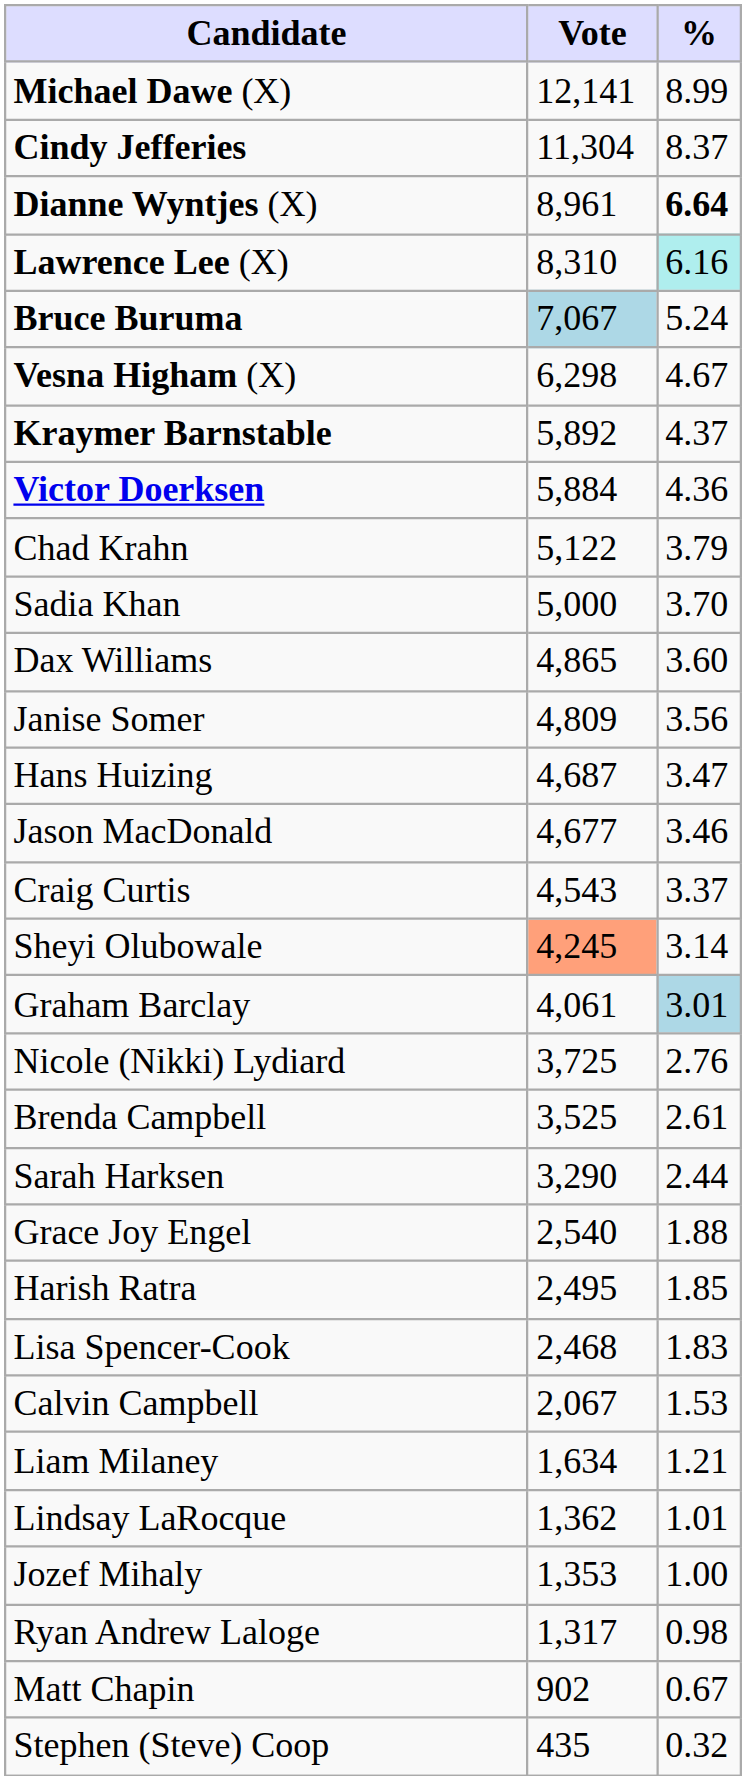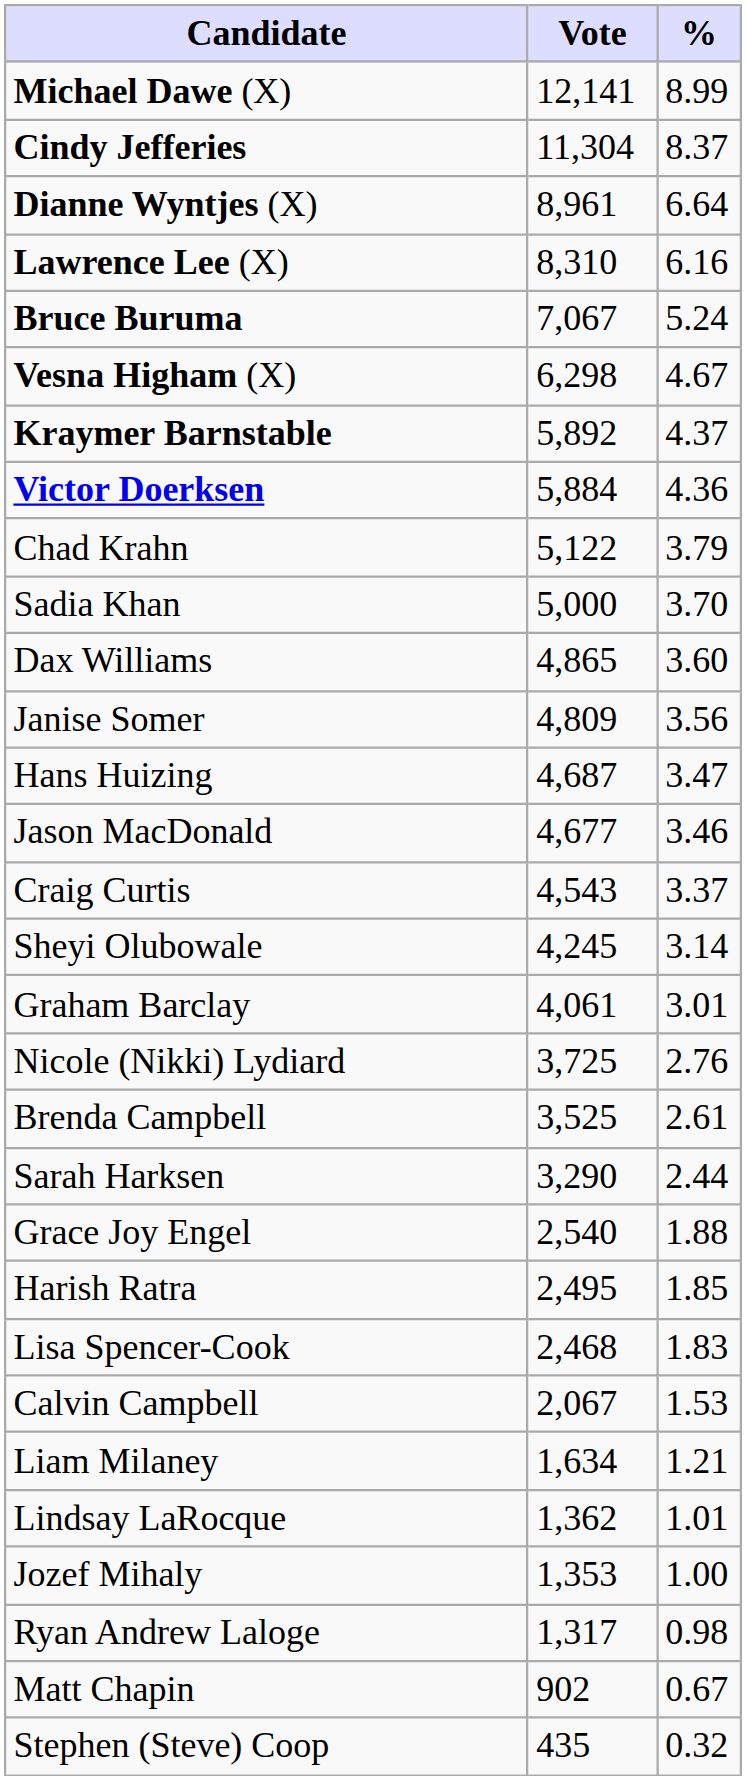(697, 204) bold -> (697, 204) normal
(697, 261) paleturquoise background -> (697, 261) no background
(577, 318) lightblue background -> (577, 318) no background
(577, 946) lightsalmon background -> (577, 946) no background
(697, 1003) lightblue background -> (697, 1003) no background
